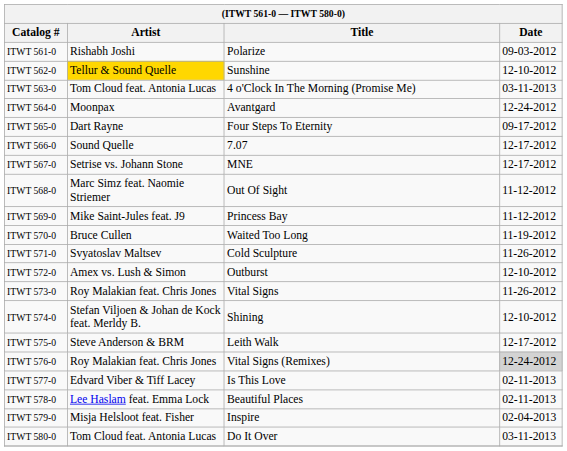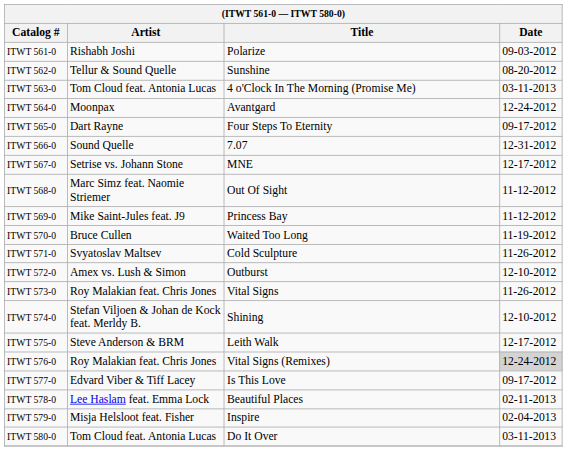(123, 70) gold background -> (123, 70) no background
(529, 70) 12-10-2012 -> (529, 70) 08-20-2012
(529, 145) 12-17-2012 -> (529, 145) 12-31-2012
(529, 380) 02-11-2013 -> (529, 380) 09-17-2012
